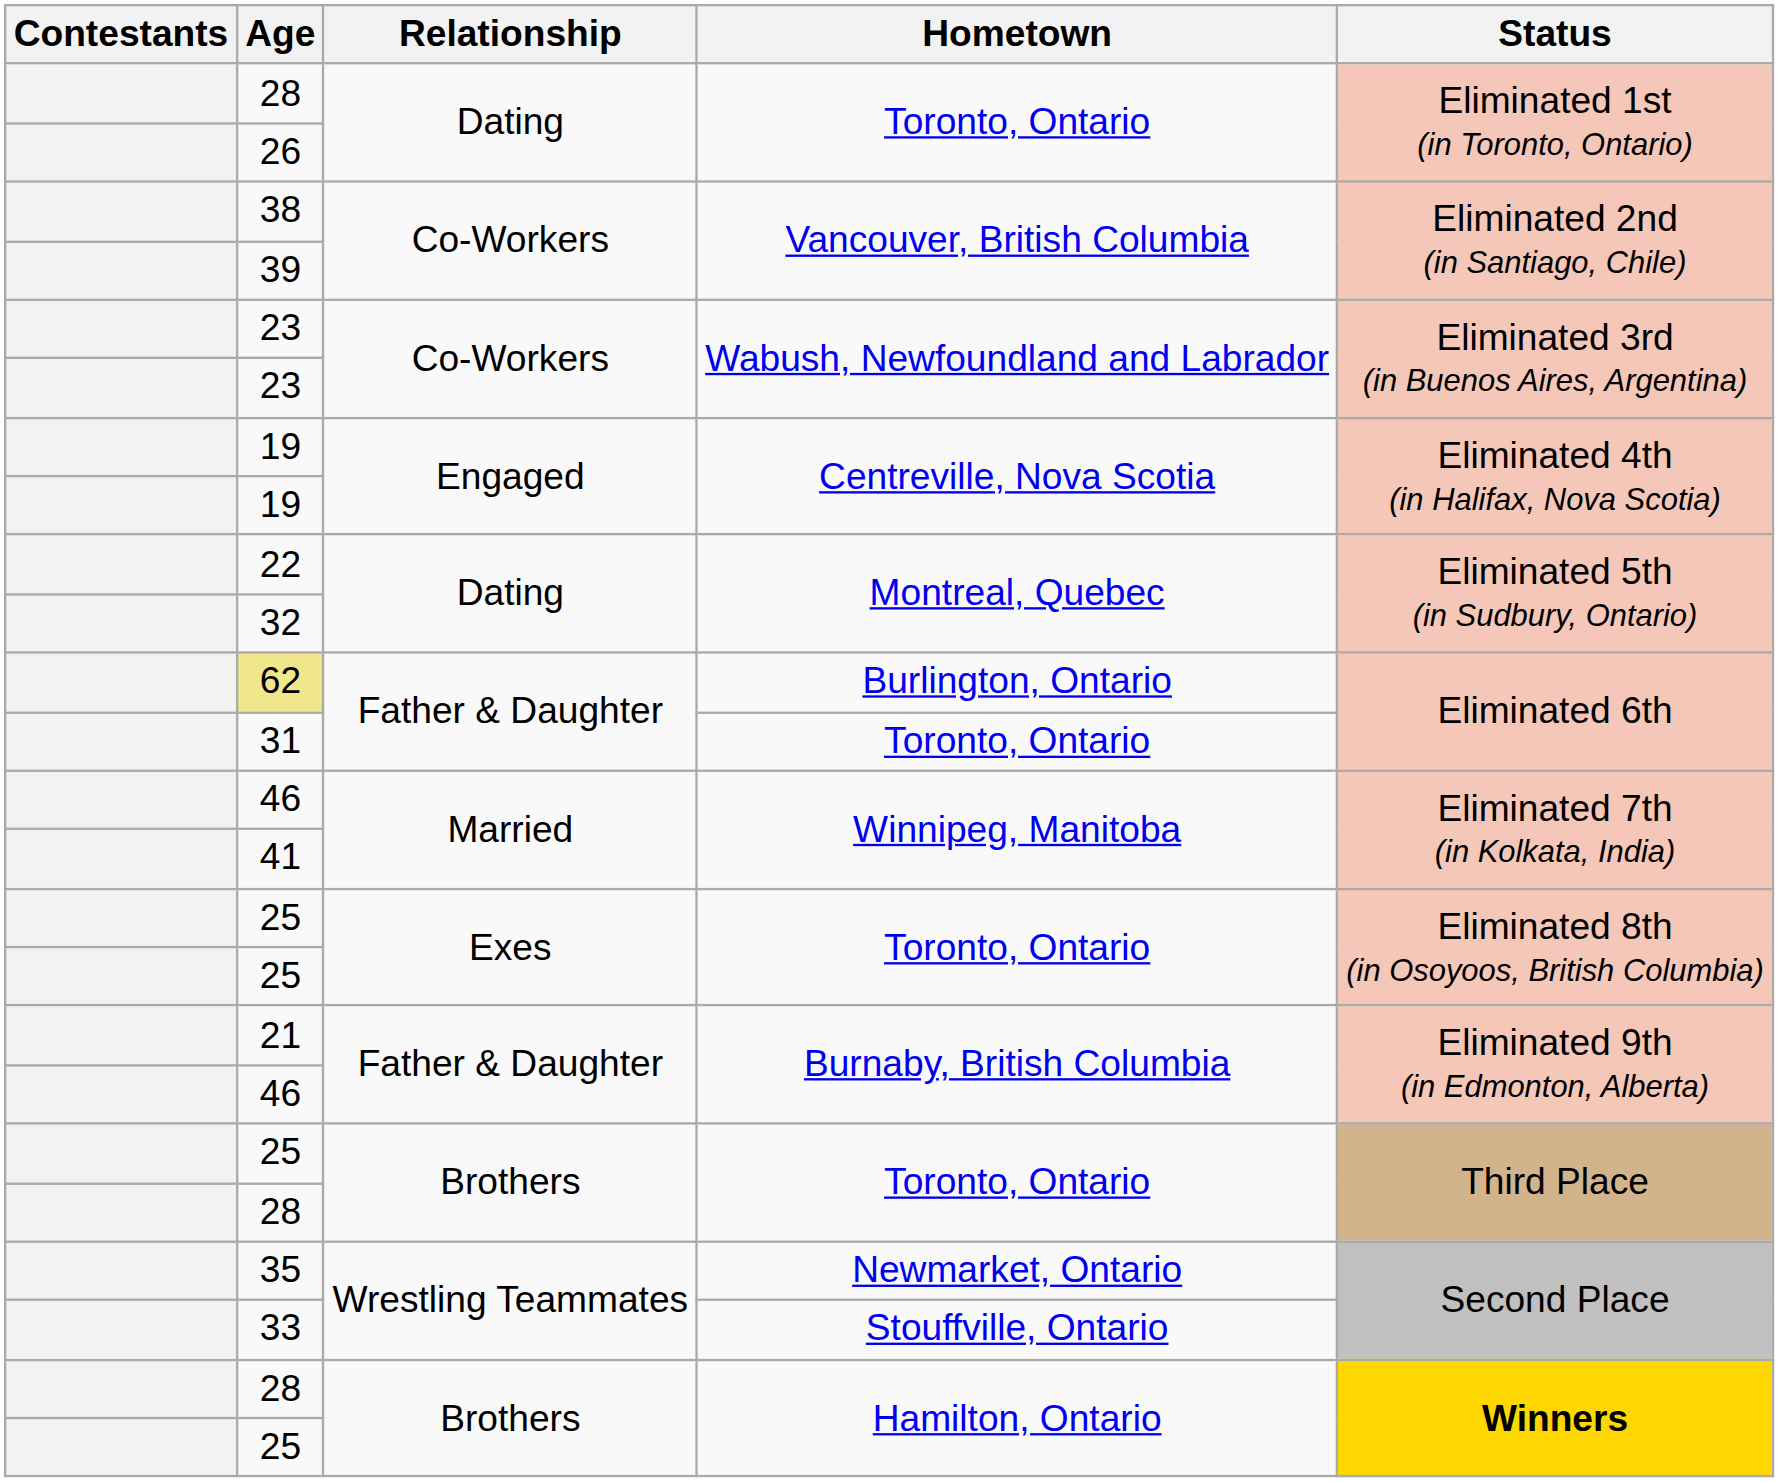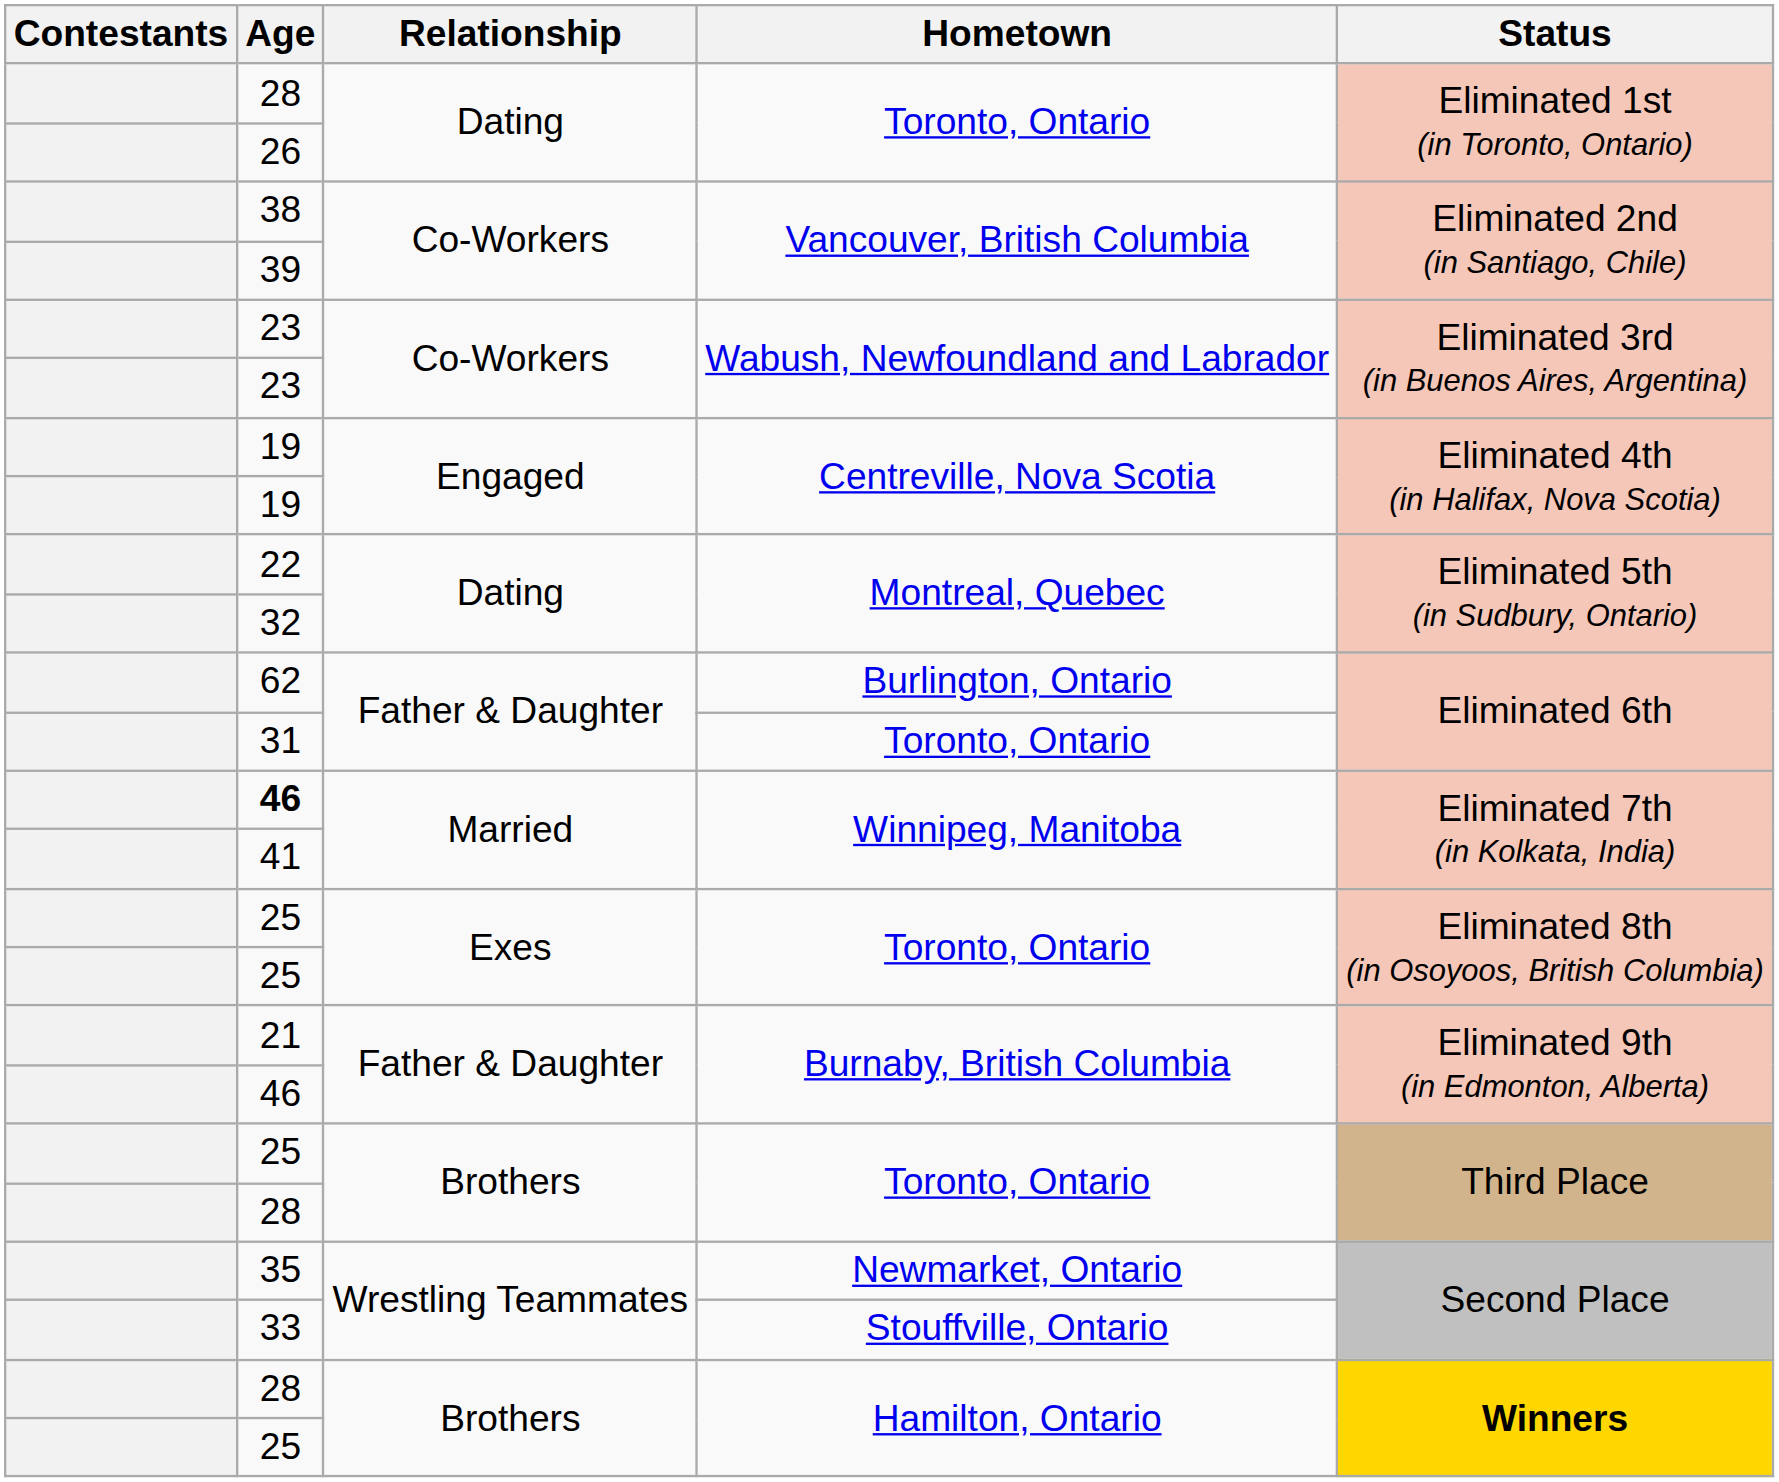(280, 681) khaki background -> (280, 681) no background
(280, 799) normal -> (280, 799) bold
